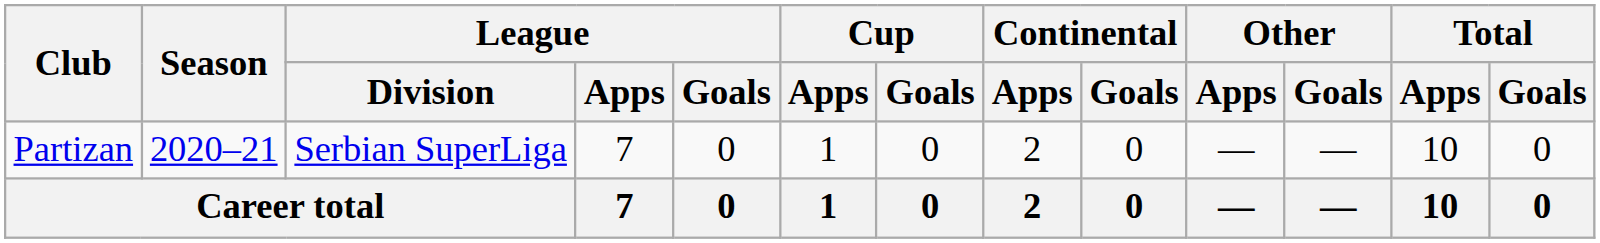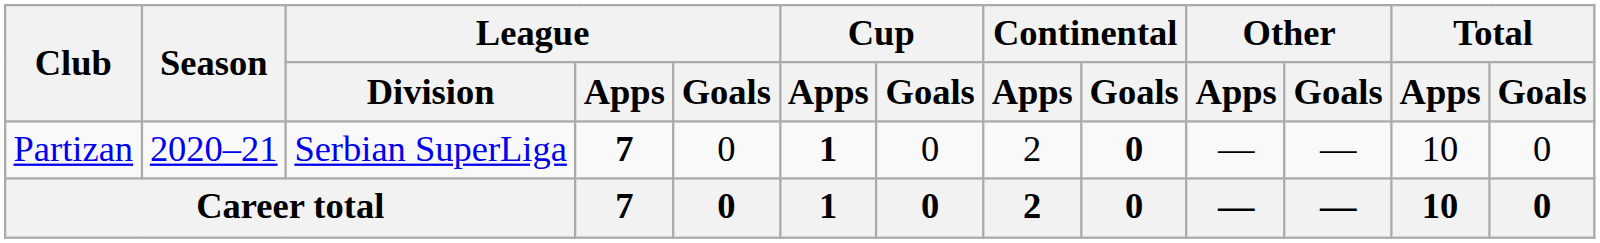(624, 149) normal -> (624, 149) bold
(828, 149) normal -> (828, 149) bold
(1134, 149) normal -> (1134, 149) bold
